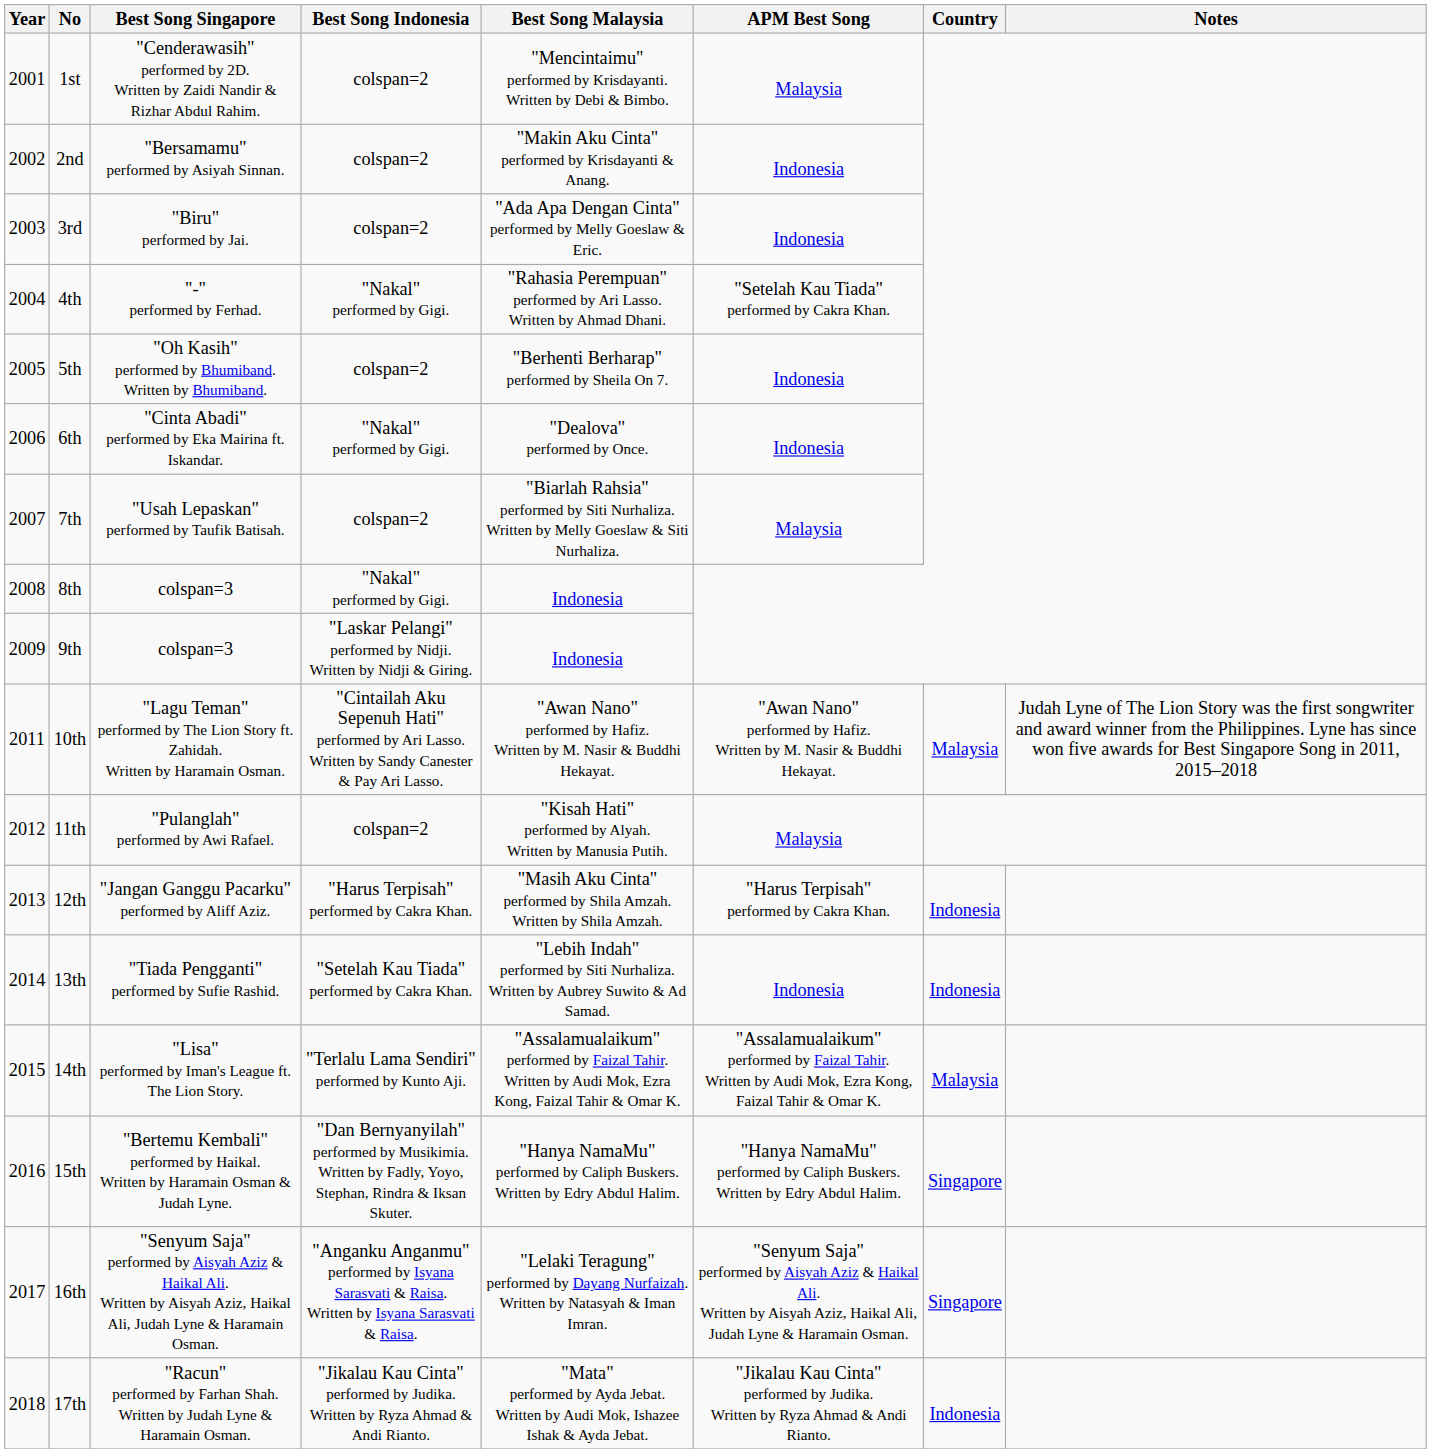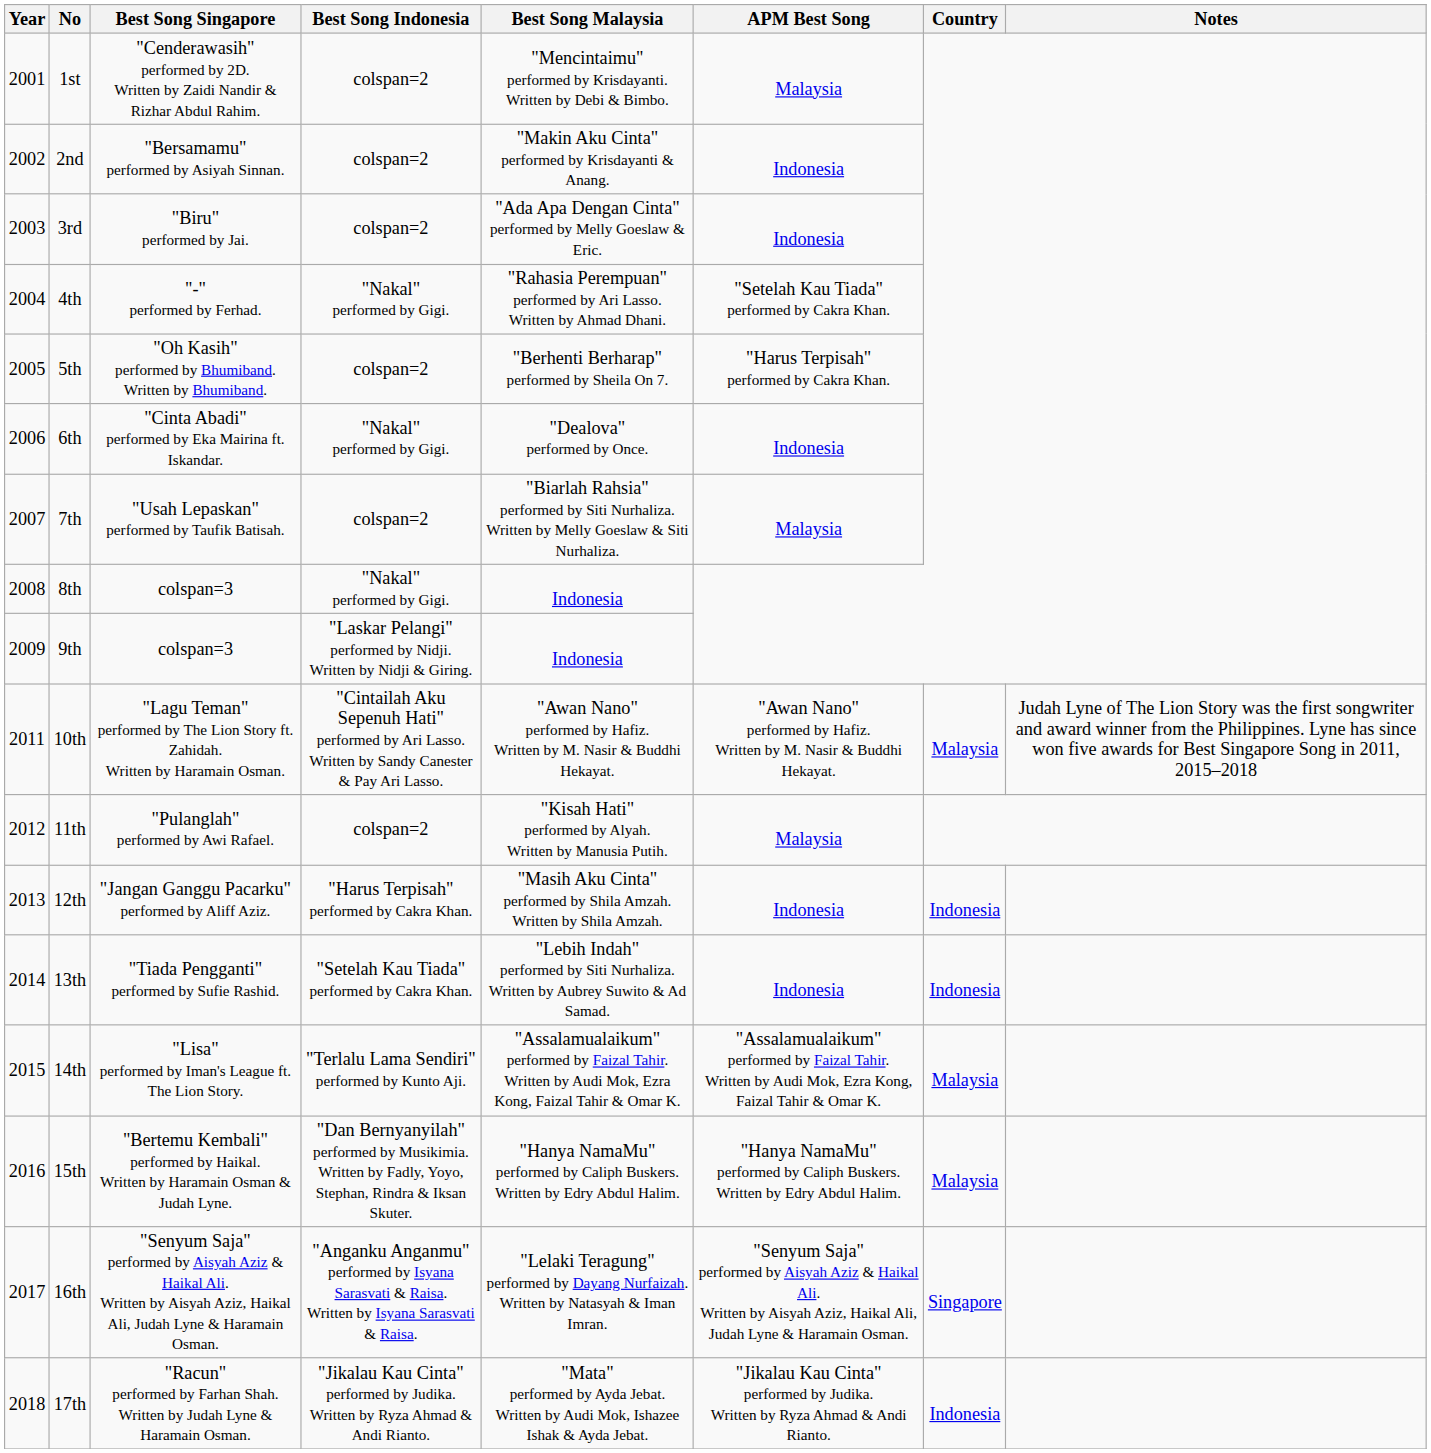(809, 379) Indonesia -> (809, 368) "Harus Terpisah" performed by Cakra Khan.
(809, 899) "Harus Terpisah" performed by Cakra Khan. -> (809, 909) Indonesia
(965, 1181) Singapore -> (965, 1181) Malaysia
